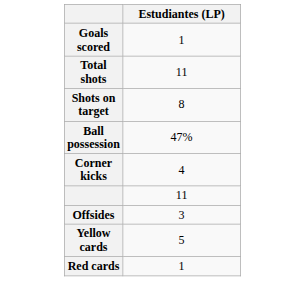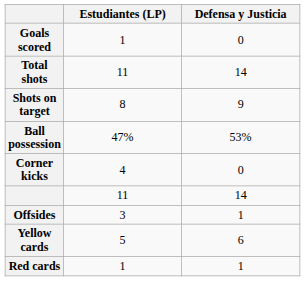+ column: (241, 14)
